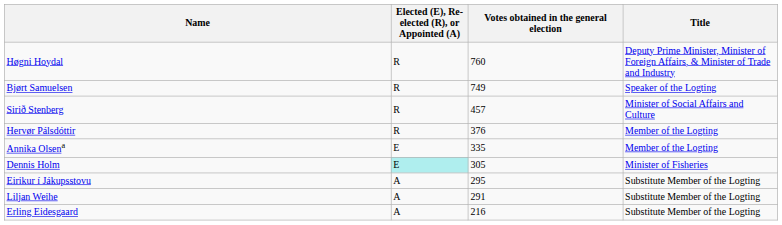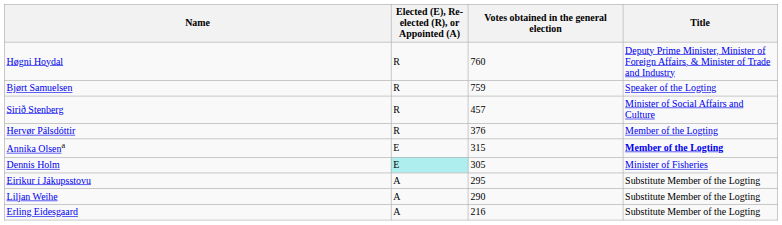(478, 88) 749 -> (478, 88) 759
(478, 148) 335 -> (478, 148) 315
(672, 148) normal -> (674, 148) bold
(478, 196) 291 -> (478, 196) 290
